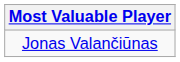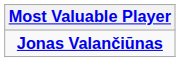(90, 43) normal -> (90, 43) bold
